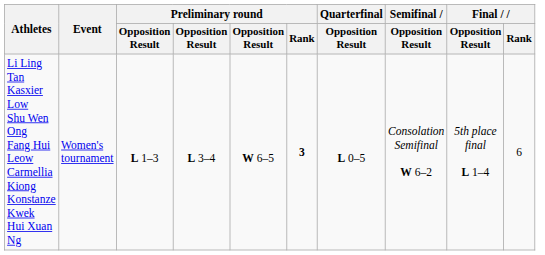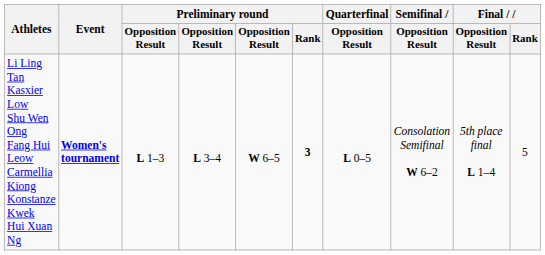(87, 152) normal -> (90, 152) bold
(519, 152) 6 -> (525, 152) 5
